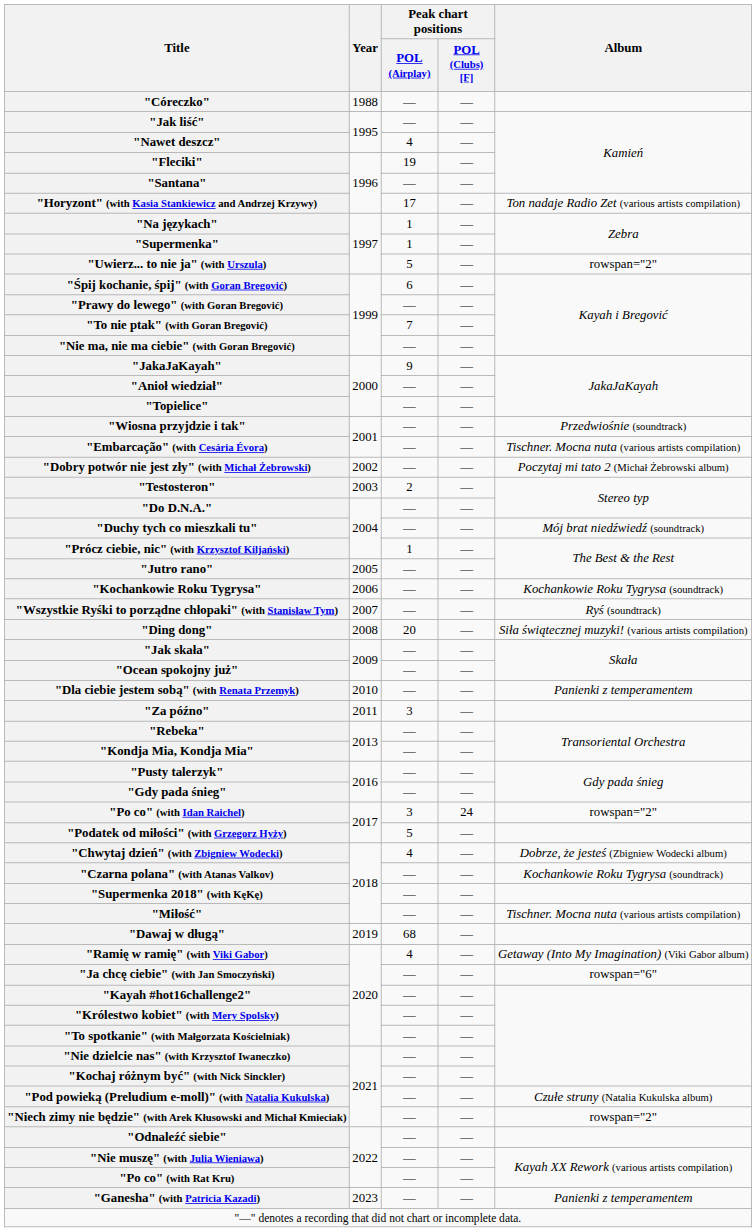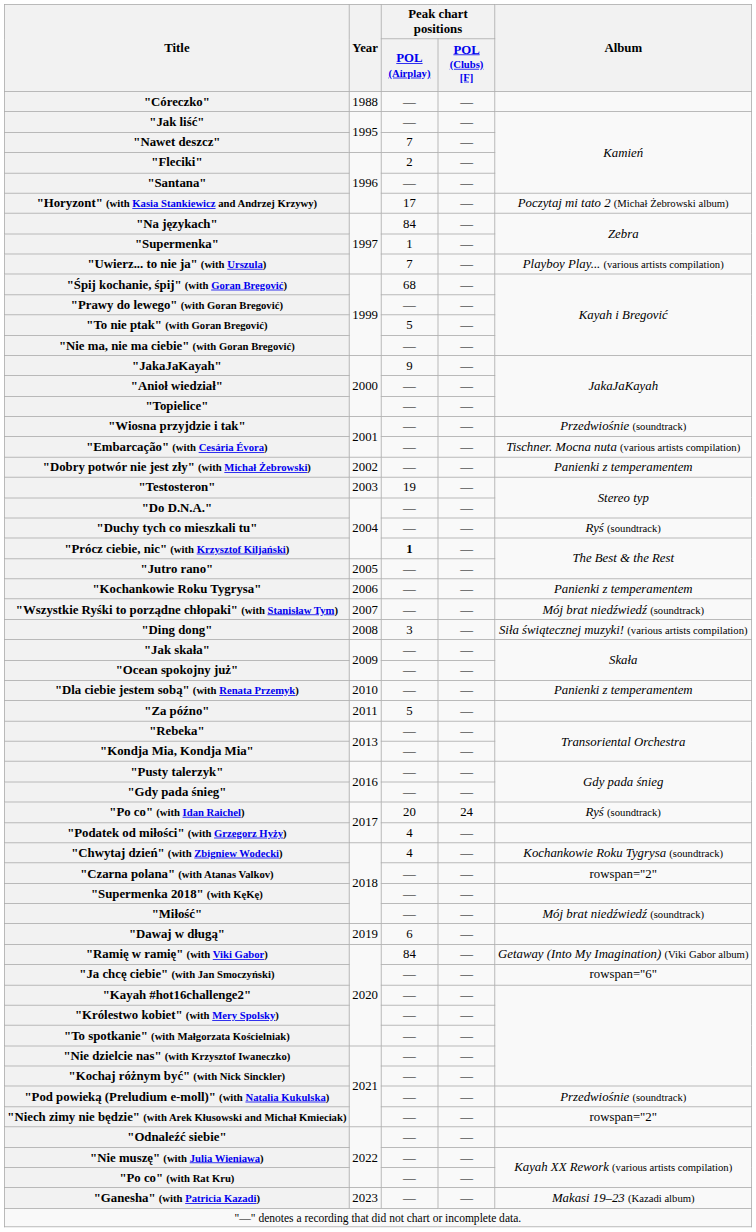(409, 142) 4 -> (409, 142) 7
(409, 162) 19 -> (409, 162) 2
(623, 203) Ton nadaje Radio Zet (various artists compilation) -> (623, 203) Poczytaj mi tato 2 (Michał Żebrowski album)
(409, 223) 1 -> (409, 223) 84
(409, 264) 5 -> (409, 264) 7
(623, 264) rowspan="2" -> (623, 264) Playboy Play... (various artists compilation)
(409, 284) 6 -> (409, 284) 68
(409, 325) 7 -> (409, 325) 5
(623, 467) Poczytaj mi tato 2 (Michał Żebrowski album) -> (623, 467) Panienki z temperamentem
(409, 487) 2 -> (409, 487) 19
(623, 528) Mój brat niedźwiedź (soundtrack) -> (623, 528) Ryś (soundtrack)
(409, 548) normal -> (409, 548) bold
(623, 589) Kochankowie Roku Tygrysa (soundtrack) -> (623, 589) Panienki z temperamentem
(623, 609) Ryś (soundtrack) -> (623, 609) Mój brat niedźwiedź (soundtrack)
(409, 629) 20 -> (409, 629) 3
(409, 710) 3 -> (409, 710) 5
(409, 812) 3 -> (409, 812) 20
(623, 812) rowspan="2" -> (623, 812) Ryś (soundtrack)
(409, 832) 5 -> (409, 832) 4
(623, 853) Dobrze, że jesteś (Zbigniew Wodecki album) -> (623, 853) Kochankowie Roku Tygrysa (soundtrack)
(623, 873) Kochankowie Roku Tygrysa (soundtrack) -> (623, 873) rowspan="2"
(623, 913) Tischner. Mocna nuta (various artists compilation) -> (623, 913) Mój brat niedźwiedź (soundtrack)
(409, 934) 68 -> (409, 934) 6
(409, 954) 4 -> (409, 954) 84
(623, 1096) Czułe struny (Natalia Kukulska album) -> (623, 1096) Przedwiośnie (soundtrack)
(623, 1198) Panienki z temperamentem -> (623, 1198) Makasi 19–23 (Kazadi album)
